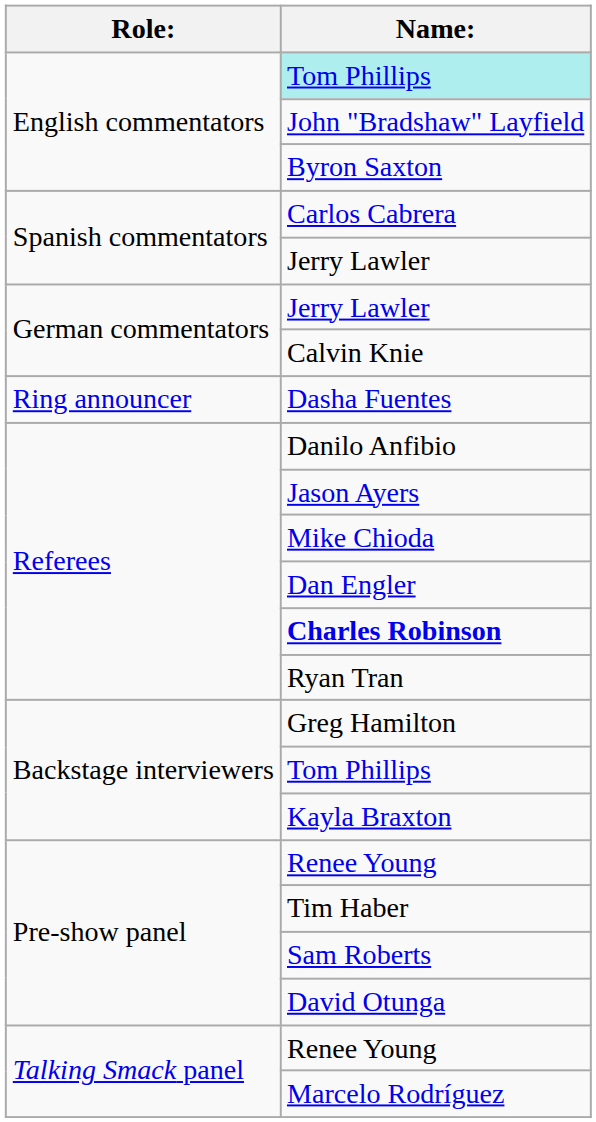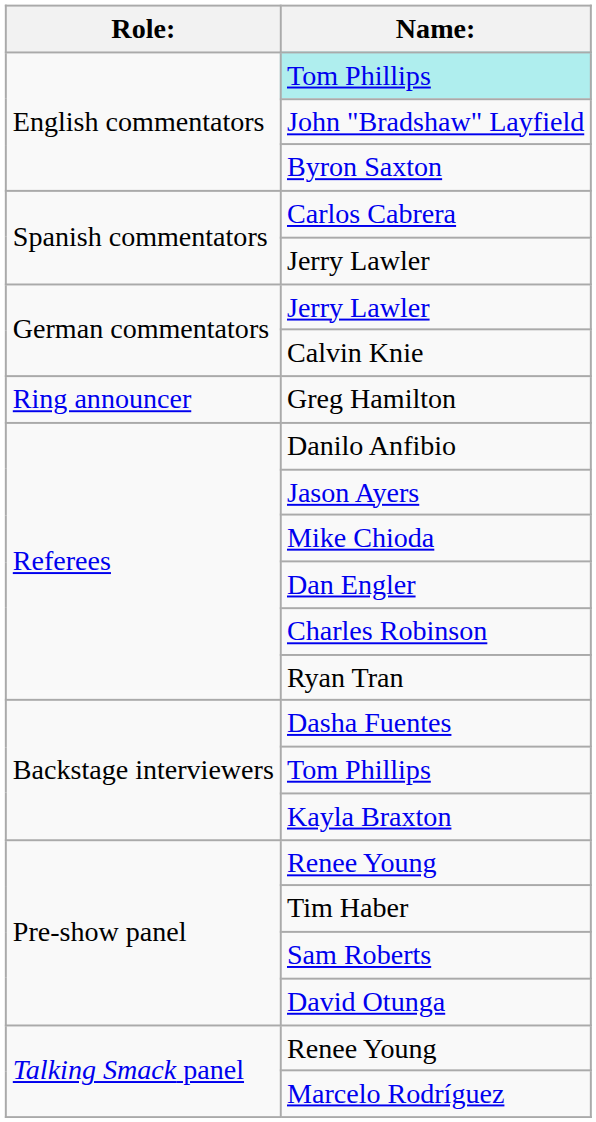(369, 399) Dasha Fuentes -> (372, 399) Greg Hamilton
(394, 630) bold -> (387, 630) normal
(372, 723) Greg Hamilton -> (369, 723) Dasha Fuentes
